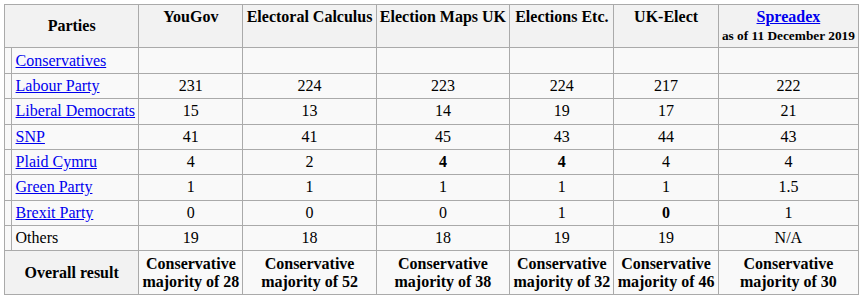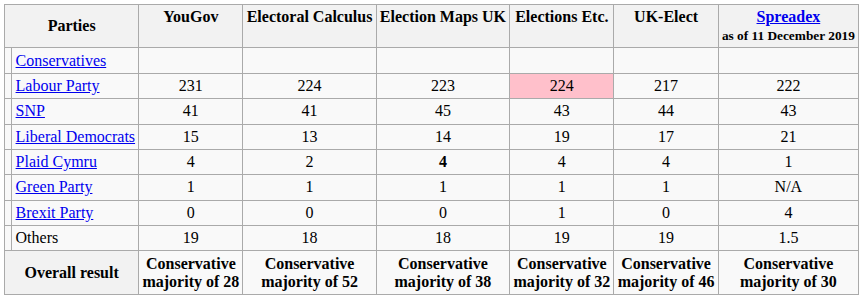(562, 85) no background -> (562, 85) pink background
rows swapped: (30, 136) <-> (75, 111)
(562, 162) bold -> (562, 162) normal
(788, 162) 4 -> (788, 162) 1
(788, 187) 1.5 -> (788, 187) N/A
(666, 212) bold -> (666, 212) normal
(788, 212) 1 -> (788, 212) 4
(788, 238) N/A -> (788, 238) 1.5
